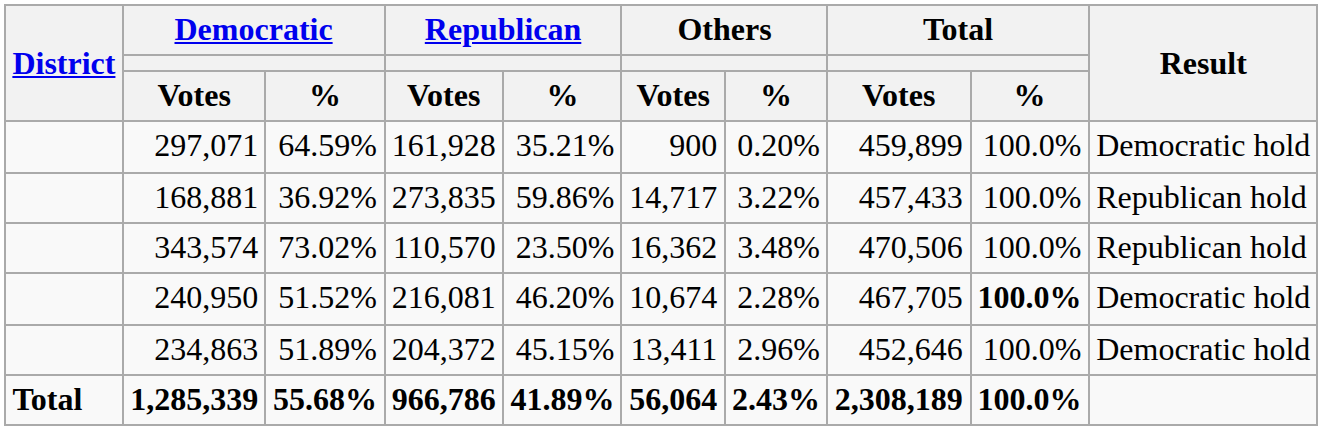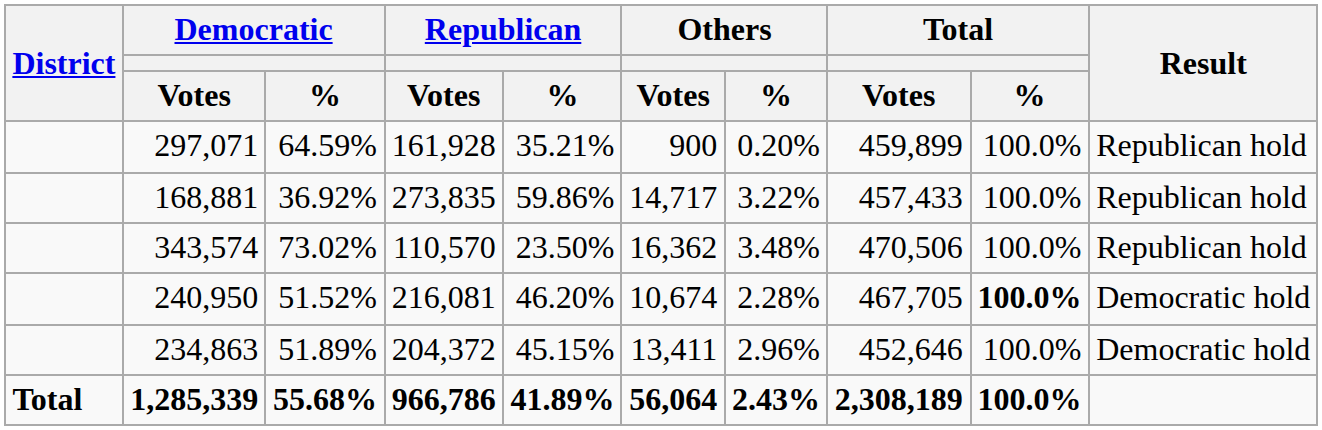(1203, 146) Democratic hold -> (1202, 146) Republican hold
